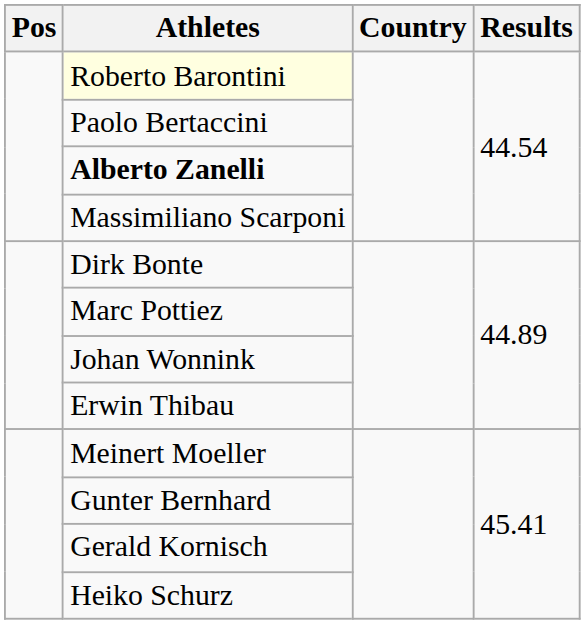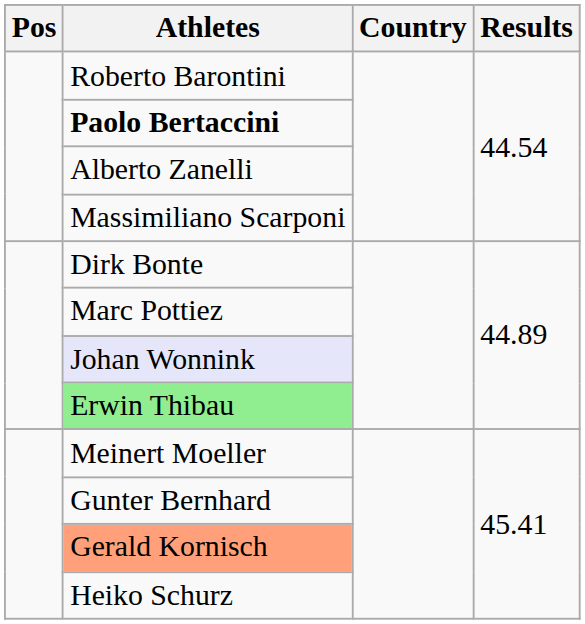(178, 75) lightyellow background -> (178, 75) no background
(169, 122) normal -> (175, 122) bold
(167, 169) bold -> (161, 169) normal
(163, 358) no background -> (163, 358) lavender background
(152, 405) no background -> (152, 405) lightgreen background
(169, 547) no background -> (169, 547) lightsalmon background
